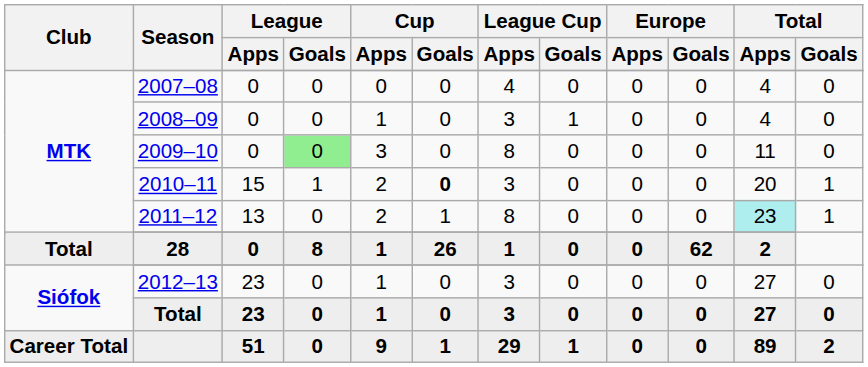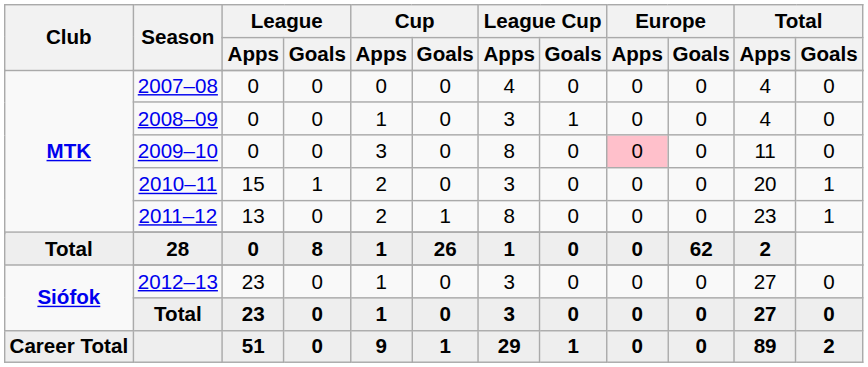(317, 152) lightgreen background -> (317, 152) no background
(637, 152) no background -> (637, 152) pink background
(445, 184) bold -> (445, 184) normal
(765, 217) paleturquoise background -> (765, 217) no background
